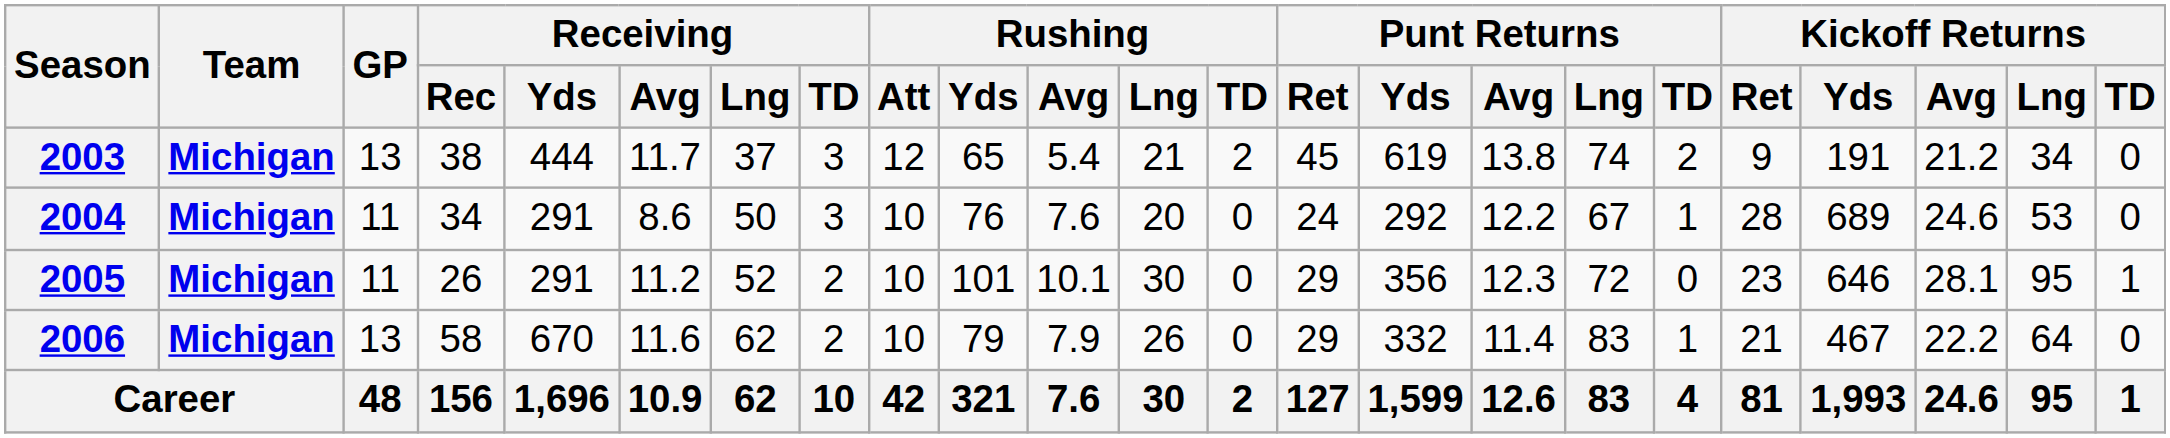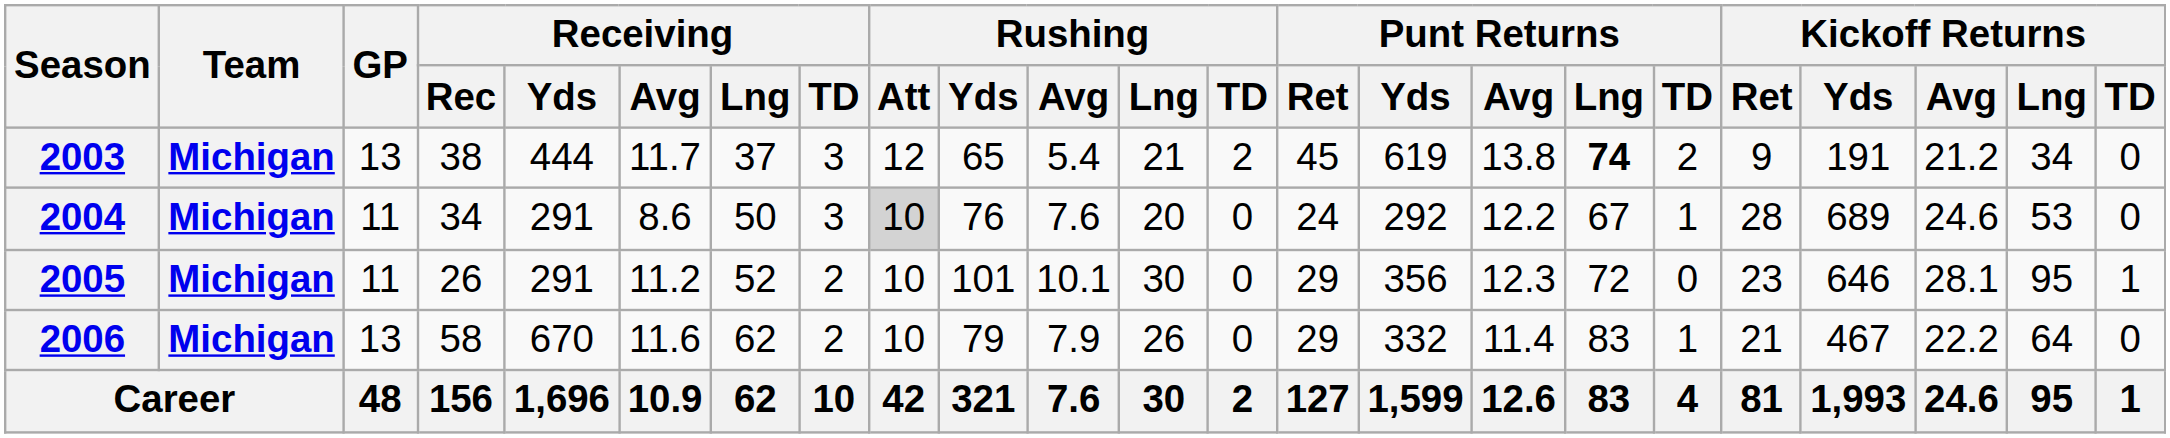(1609, 156) normal -> (1609, 156) bold
(904, 217) no background -> (904, 217) lightgrey background
